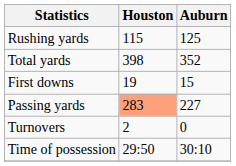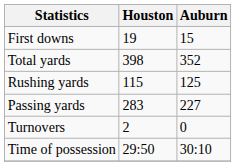rows swapped: (41, 82) <-> (48, 37)
(133, 104) lightsalmon background -> (133, 104) no background
